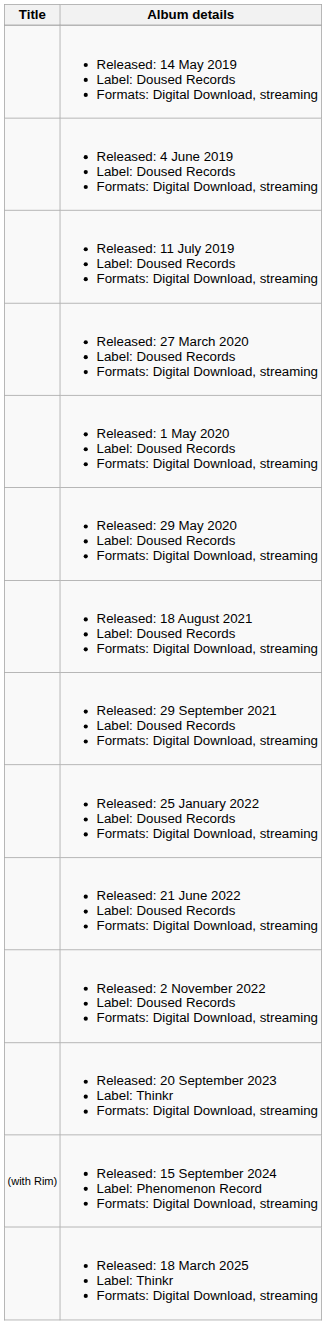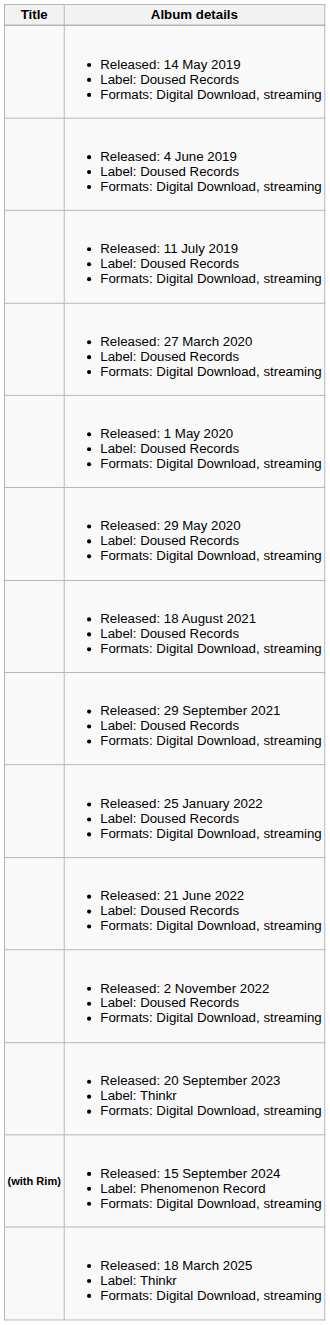(32, 1181) normal -> (34, 1181) bold
